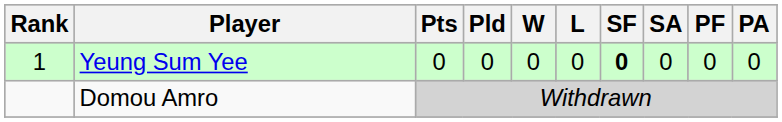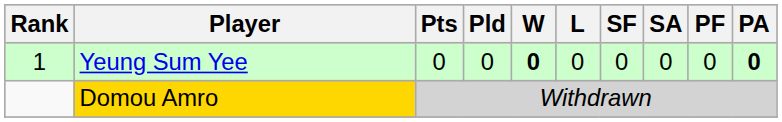(533, 62) normal -> (533, 62) bold
(622, 62) bold -> (622, 62) normal
(754, 62) normal -> (754, 62) bold
(149, 99) no background -> (149, 99) gold background
